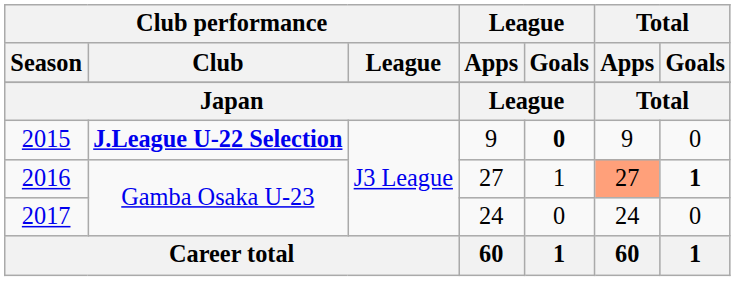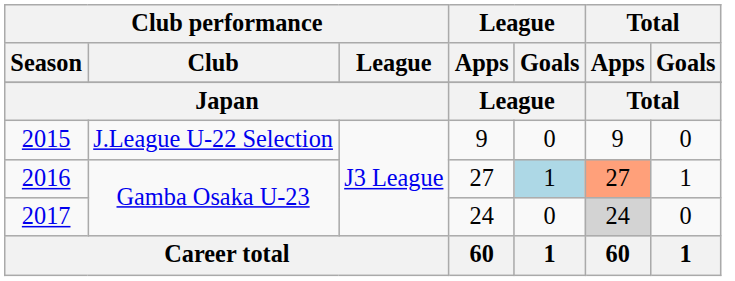(218, 139) bold -> (213, 139) normal
(559, 139) bold -> (550, 139) normal
(559, 178) no background -> (550, 178) lightblue background
(695, 178) bold -> (686, 178) normal
(627, 216) no background -> (618, 216) lightgrey background
